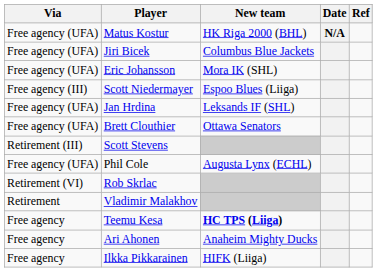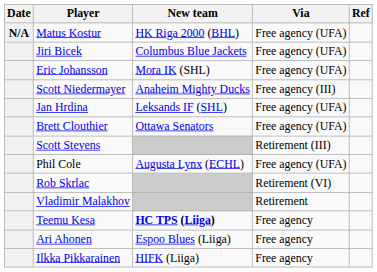columns swapped: (335, 13) <-> (53, 13)
(251, 88) Espoo Blues (Liiga) -> (193, 88) Anaheim Mighty Ducks
(260, 239) Anaheim Mighty Ducks -> (183, 239) Espoo Blues (Liiga)
